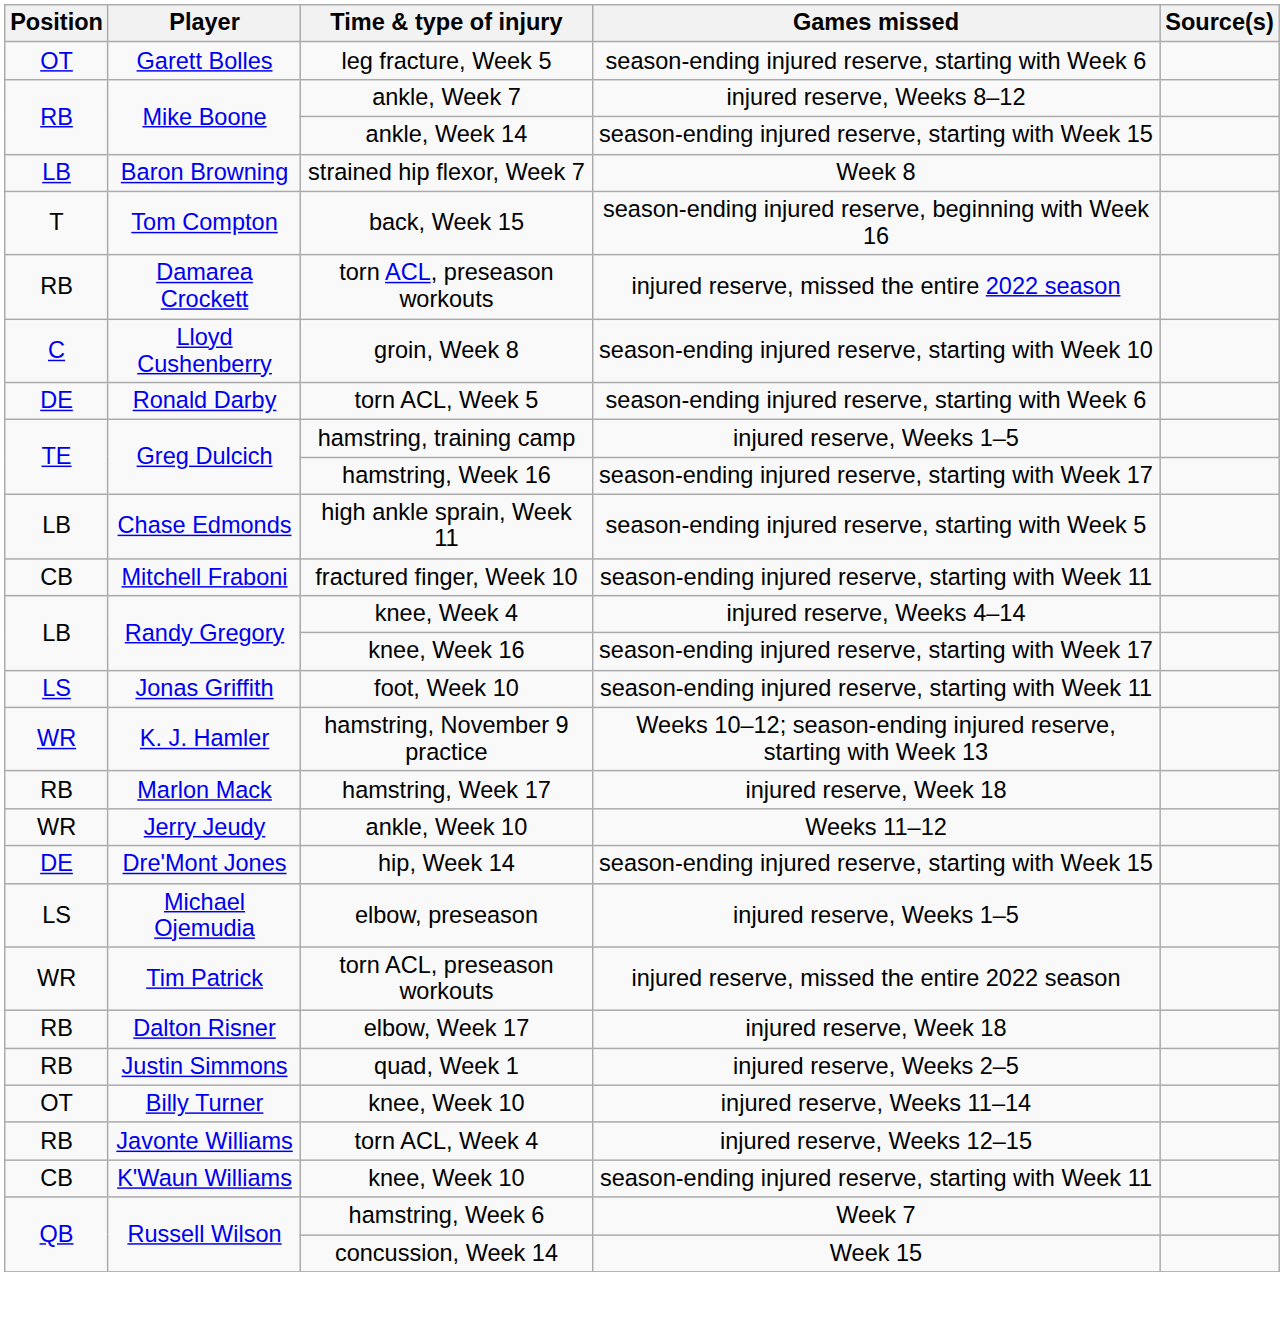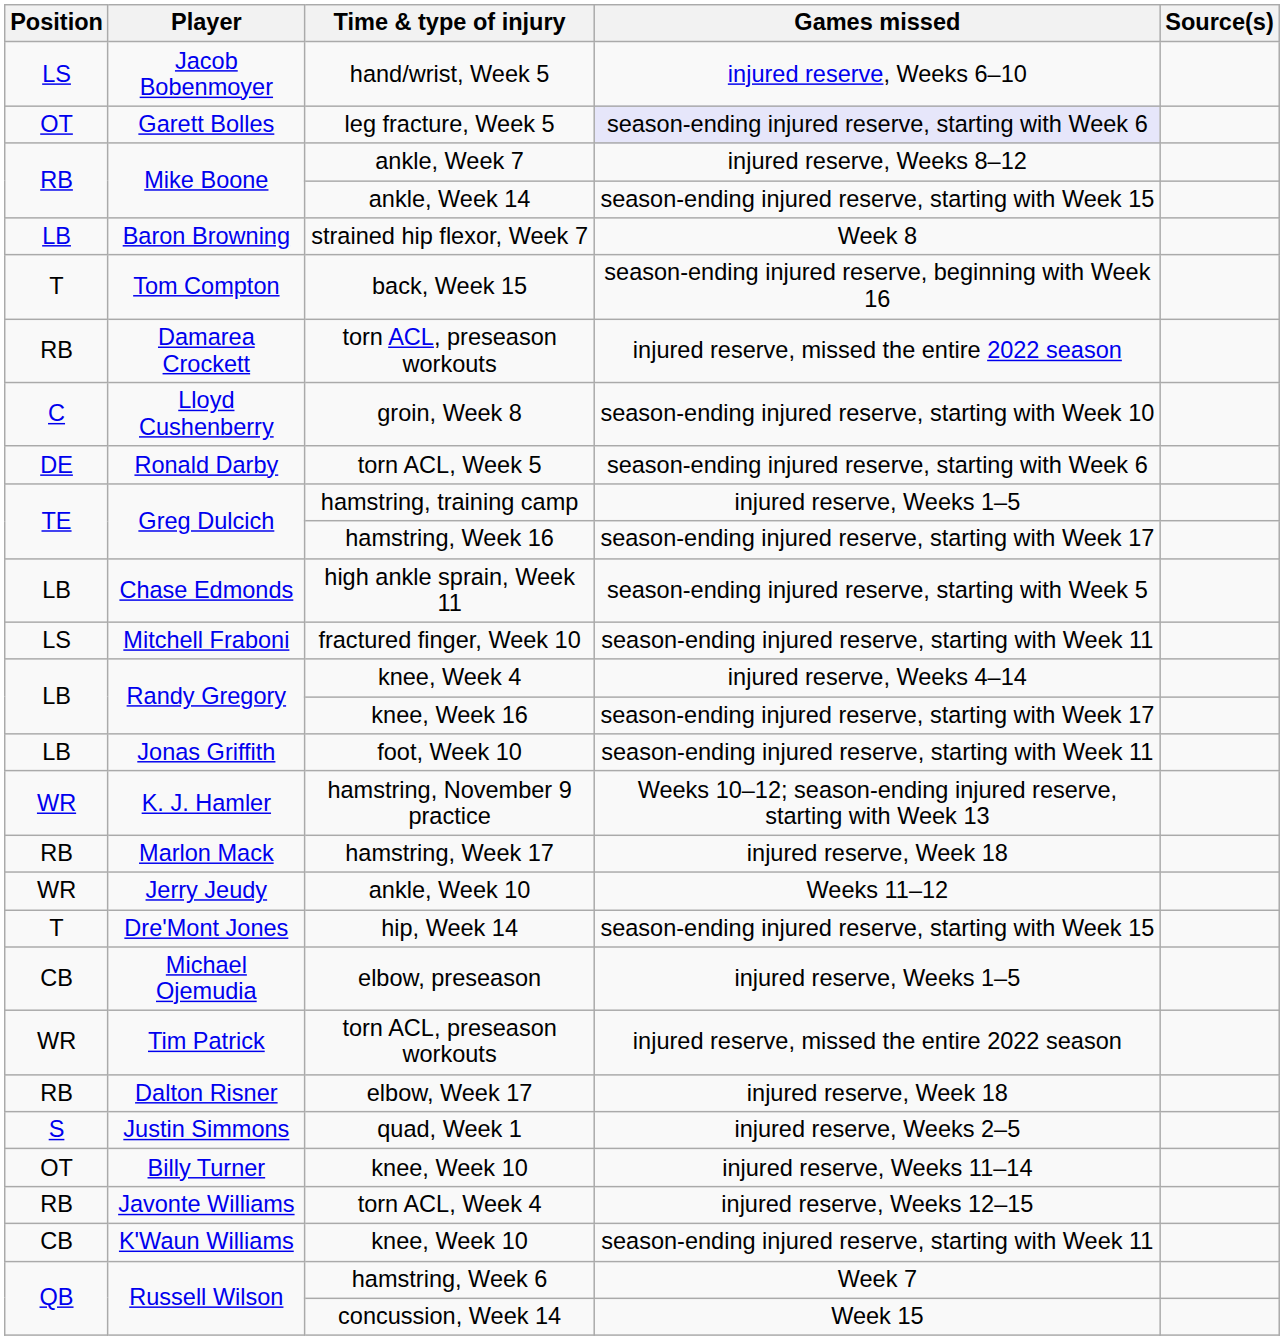+ row: (206, 73)
(876, 60) no background -> (877, 124) lavender background
(57, 576) CB -> (57, 640) LS
(57, 688) LS -> (57, 752) LB
(57, 864) DE -> (57, 927) T
(57, 914) LS -> (57, 978) CB
(57, 1066) RB -> (57, 1130) S
